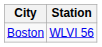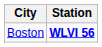(72, 32) normal -> (72, 32) bold
